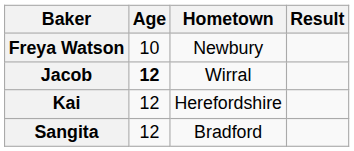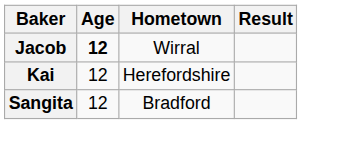- row: (67, 47)
